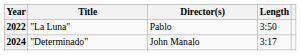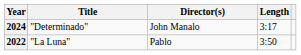rows swapped: (16, 27) <-> (16, 42)
